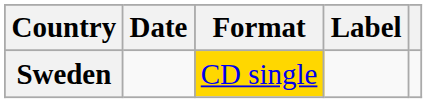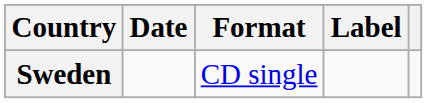(259, 73) gold background -> (259, 73) no background
